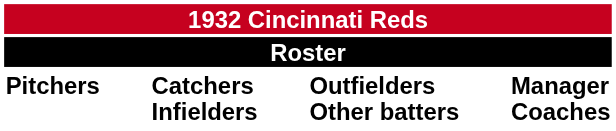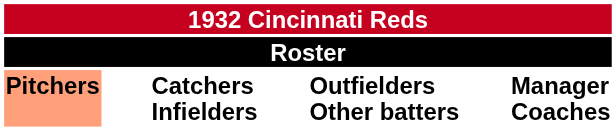(53, 85) no background -> (53, 85) lightsalmon background
